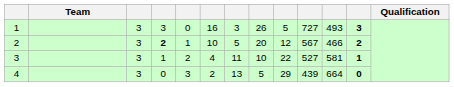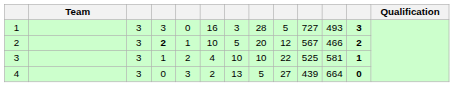(261, 27) 26 -> (261, 27) 28
(237, 58) 11 -> (237, 58) 10
(310, 58) 527 -> (310, 58) 525
(286, 74) 29 -> (286, 74) 27
